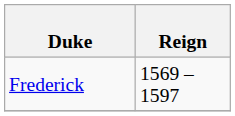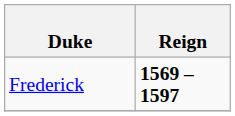(167, 83) normal -> (167, 83) bold
